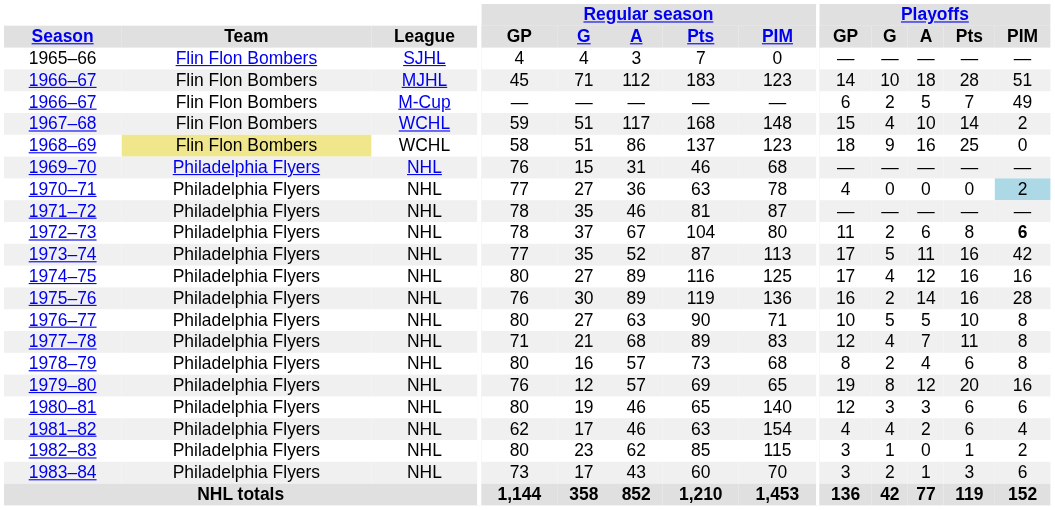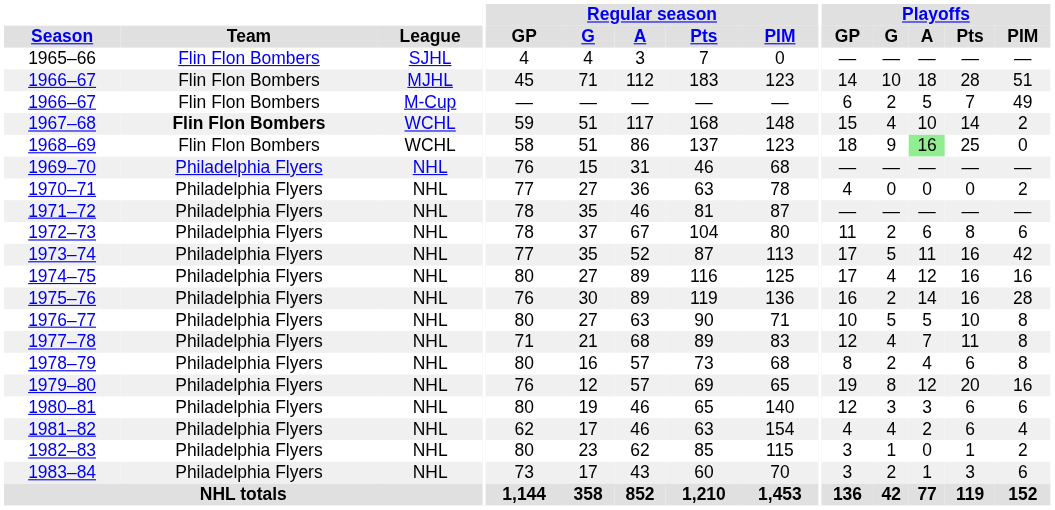(246, 123) normal -> (249, 123) bold
(246, 145) khaki background -> (249, 145) no background
(926, 145) no background -> (927, 145) lightgreen background
(1023, 189) lightblue background -> (1023, 189) no background
(1023, 232) bold -> (1023, 232) normal
